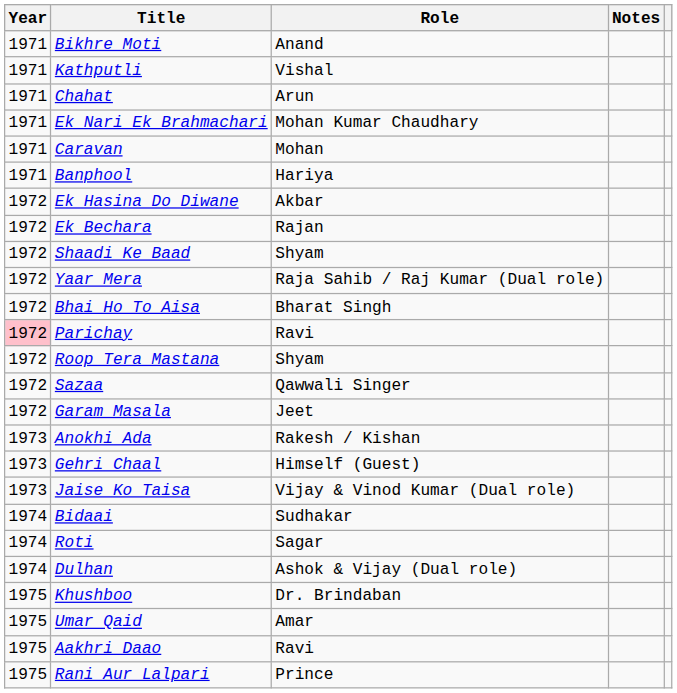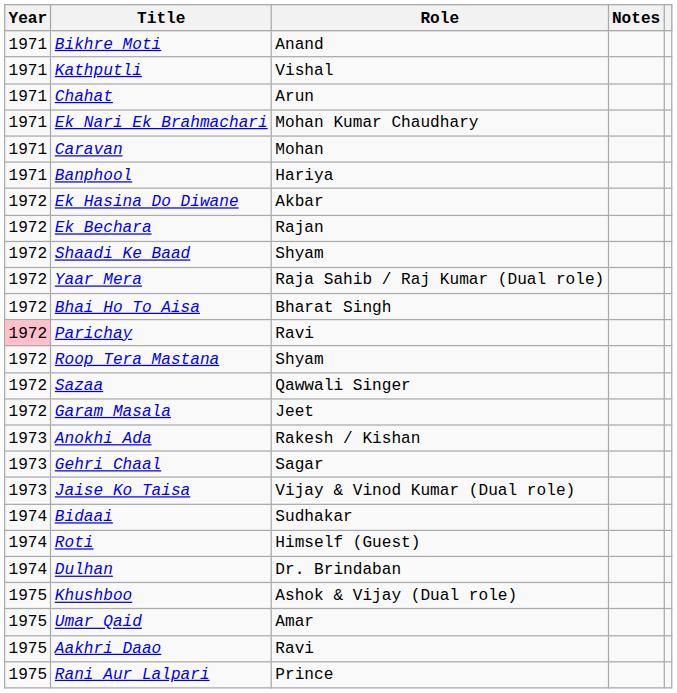(348, 464) Himself (Guest) -> (300, 464) Sagar
(300, 543) Sagar -> (348, 543) Himself (Guest)
(396, 569) Ashok & Vijay (Dual role) -> (338, 569) Dr. Brindaban
(338, 596) Dr. Brindaban -> (396, 596) Ashok & Vijay (Dual role)
